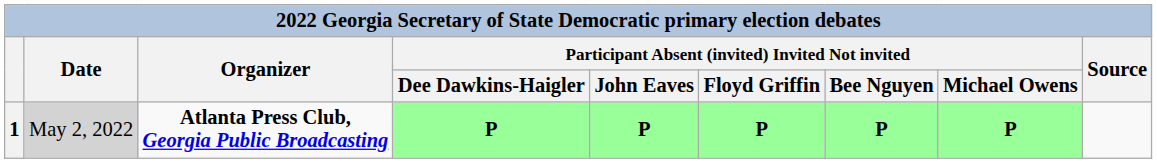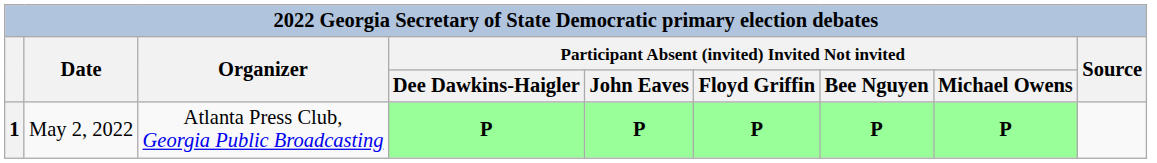(81, 129) lightgrey background -> (81, 129) no background
(265, 129) bold -> (263, 129) normal
